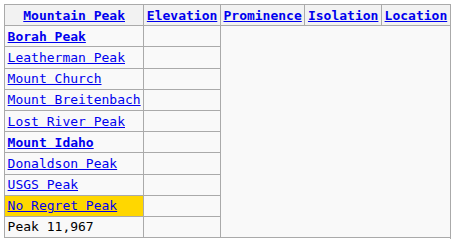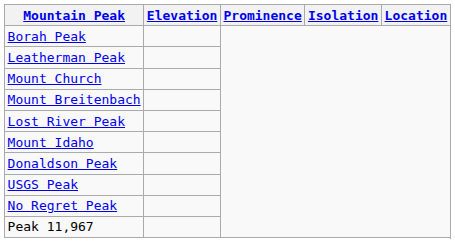(47, 36) bold -> (47, 36) normal
(51, 142) bold -> (51, 142) normal
(62, 206) gold background -> (62, 206) no background
